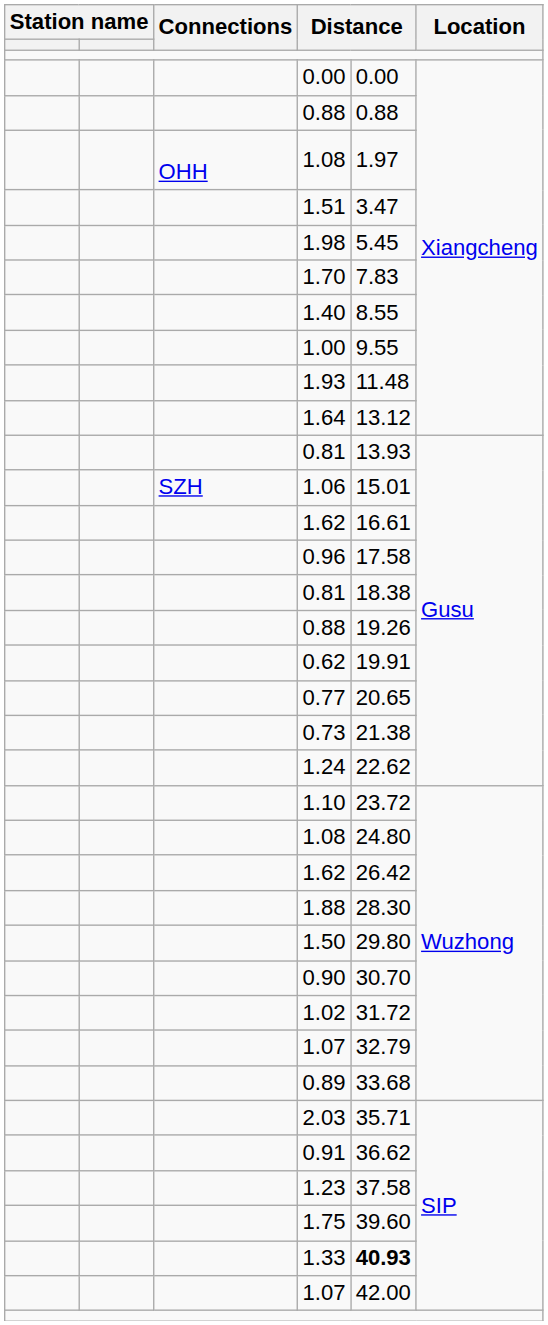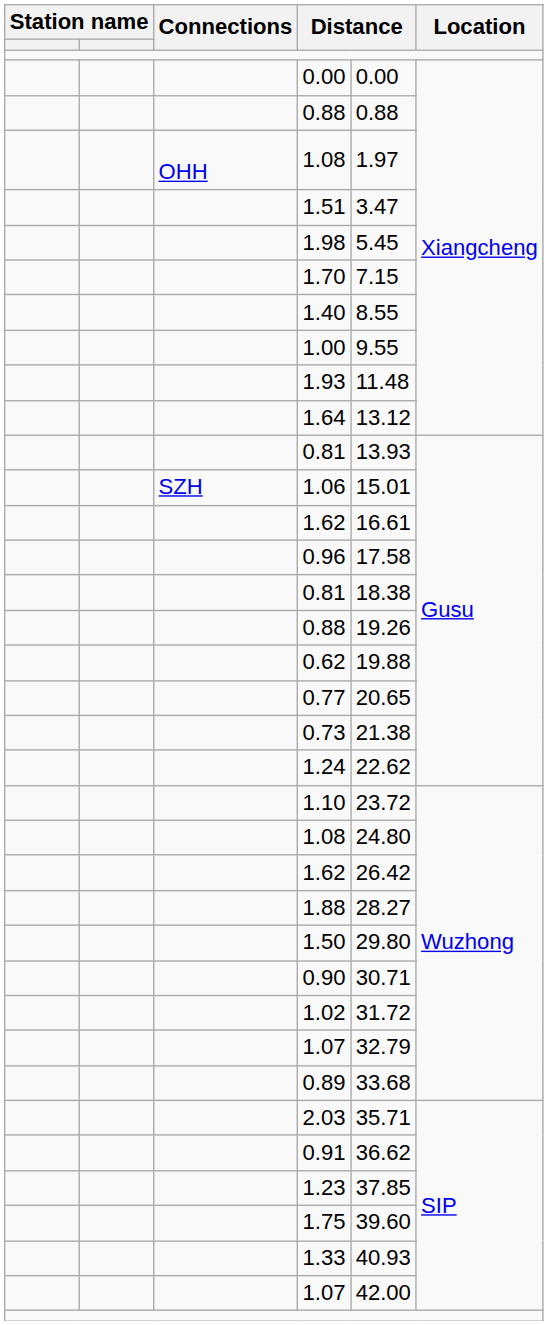(377, 277) 7.83 -> (377, 277) 7.15
(383, 662) 19.91 -> (383, 662) 19.88
(383, 907) 28.30 -> (383, 907) 28.27
(383, 977) 30.70 -> (383, 977) 30.71
(383, 1187) 37.58 -> (383, 1187) 37.85
(383, 1257) bold -> (383, 1257) normal
